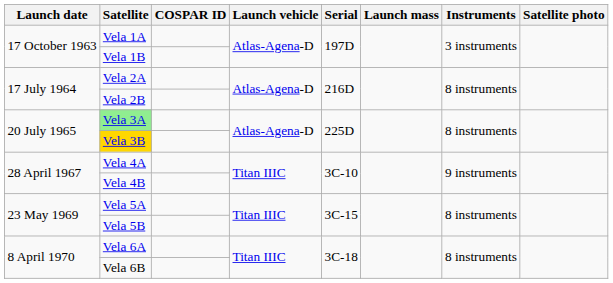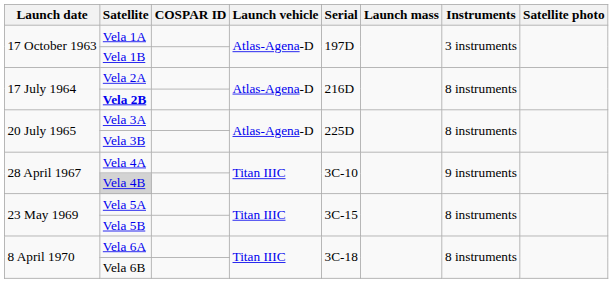(124, 99) normal -> (125, 99) bold
(124, 120) lightgreen background -> (124, 120) no background
(124, 141) gold background -> (124, 141) no background
(124, 183) no background -> (124, 183) lightgrey background
